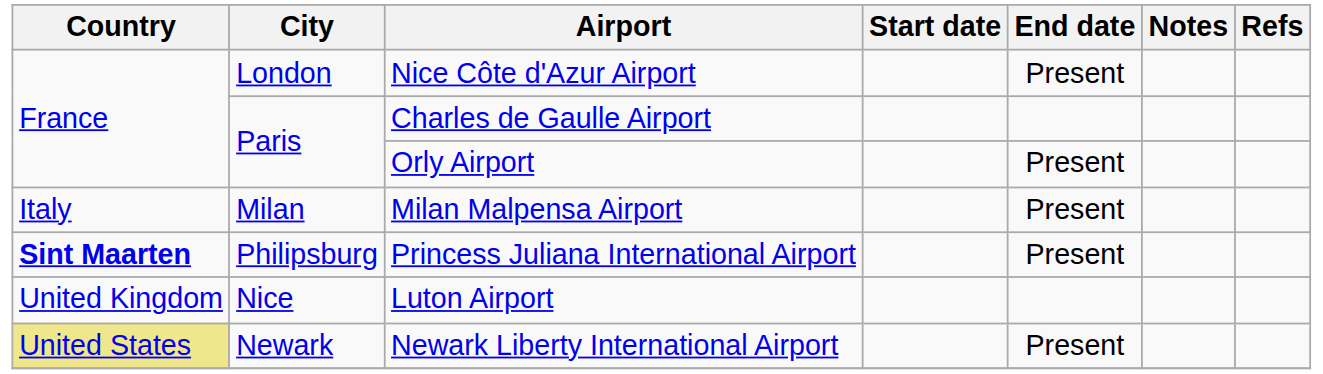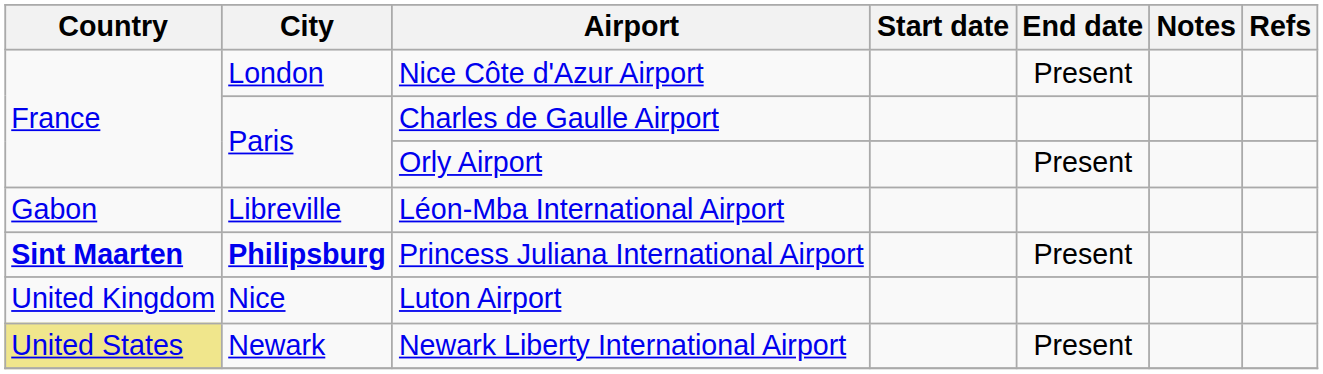+ row: (592, 208)
- row: (537, 208)
(307, 254) normal -> (307, 254) bold
